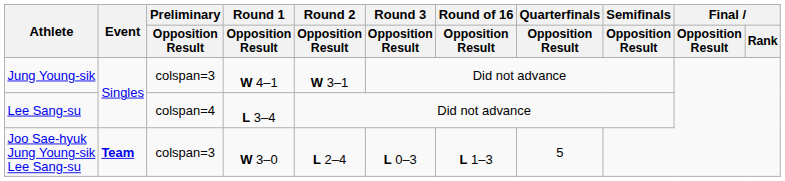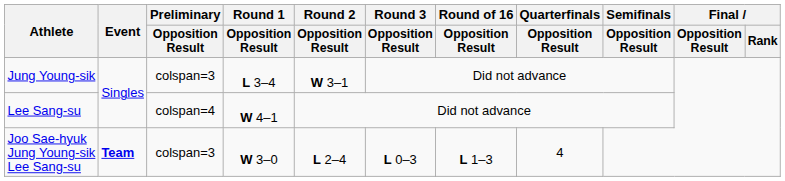(259, 83) W 4–1 -> (259, 83) L 3–4
(259, 118) L 3–4 -> (259, 118) W 4–1
(560, 153) 5 -> (560, 153) 4
